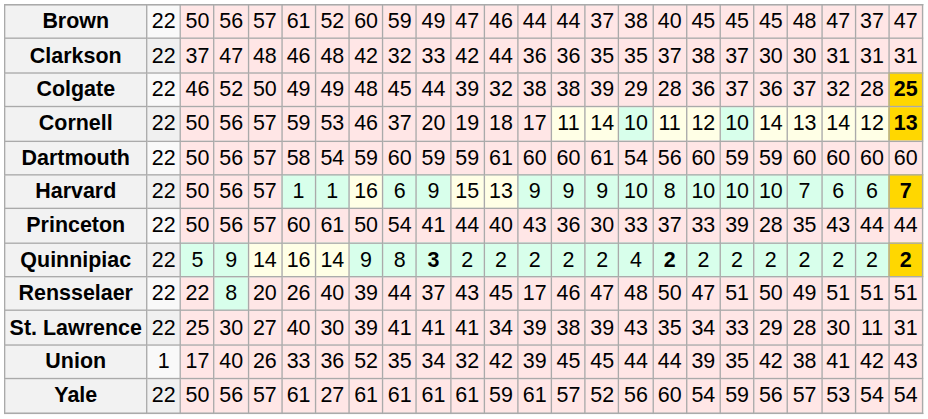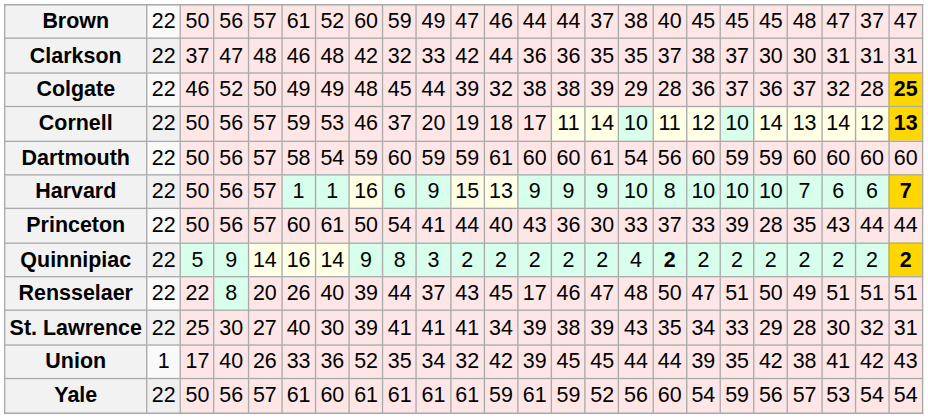(434, 259) bold -> (434, 259) normal
(872, 327) 11 -> (872, 327) 32
(332, 395) 27 -> (332, 395) 60
(568, 395) 57 -> (568, 395) 59
